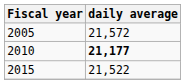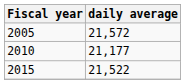(109, 51) bold -> (109, 51) normal
